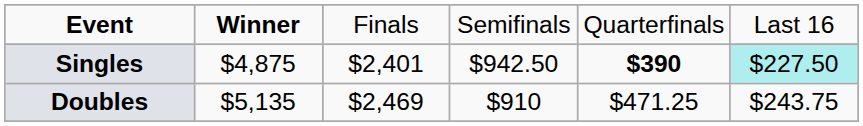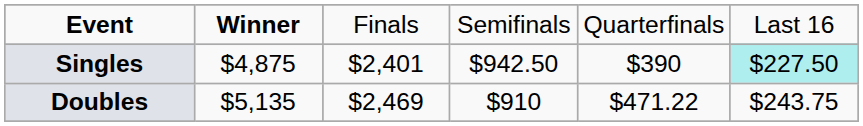(654, 64) bold -> (654, 64) normal
(654, 103) $471.25 -> (654, 103) $471.22
